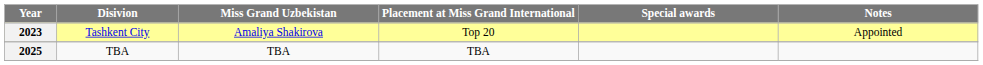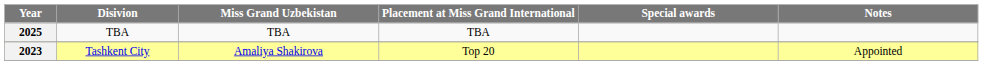rows swapped: (30, 50) <-> (30, 32)
